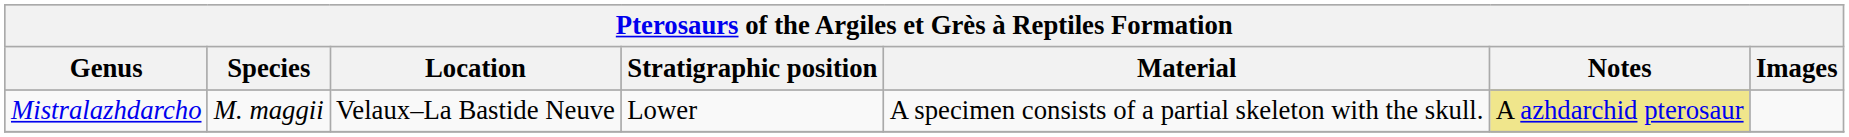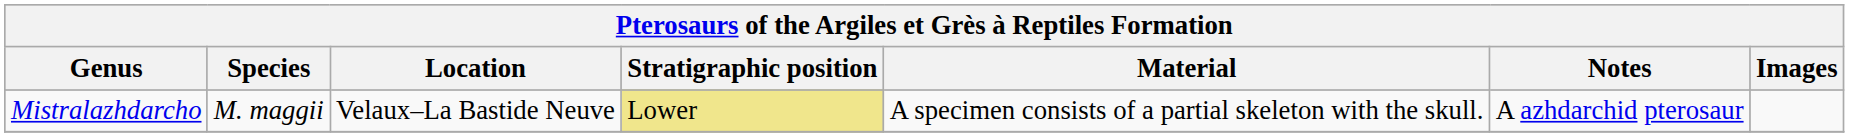(662, 110) no background -> (662, 110) khaki background
(1620, 110) khaki background -> (1620, 110) no background
